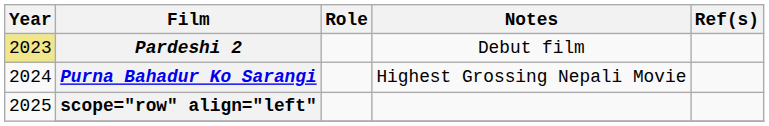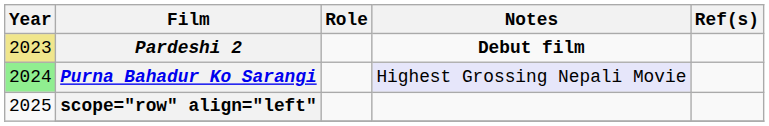(531, 48) normal -> (531, 48) bold
(30, 77) no background -> (30, 77) lightgreen background
(531, 77) no background -> (531, 77) lavender background
